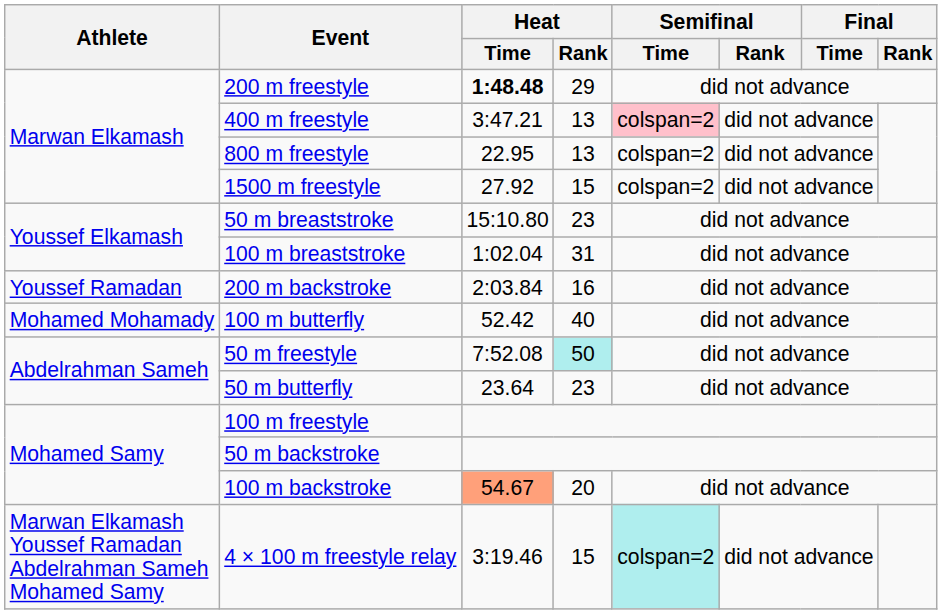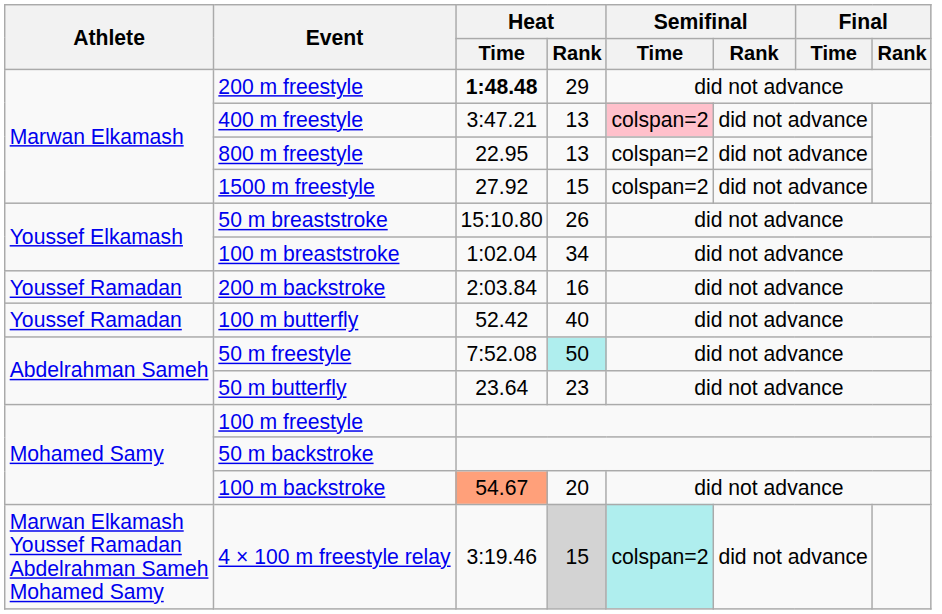(583, 221) 23 -> (577, 221) 26
(583, 254) 31 -> (577, 254) 34
(112, 321) Mohamed Mohamady -> (96, 321) Youssef Ramadan
(583, 557) no background -> (577, 557) lightgrey background
